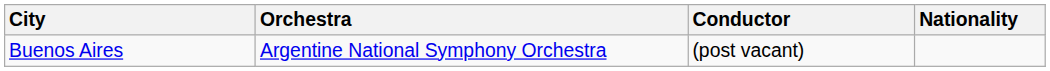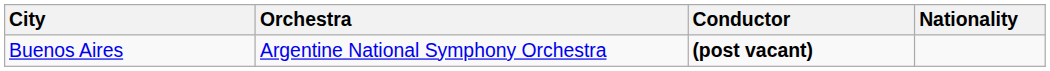(748, 50) normal -> (753, 50) bold
